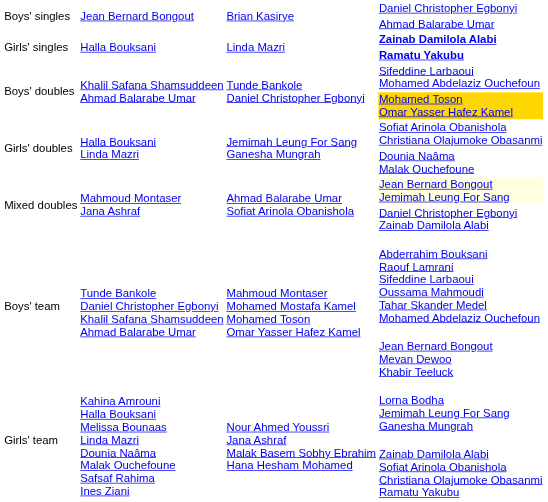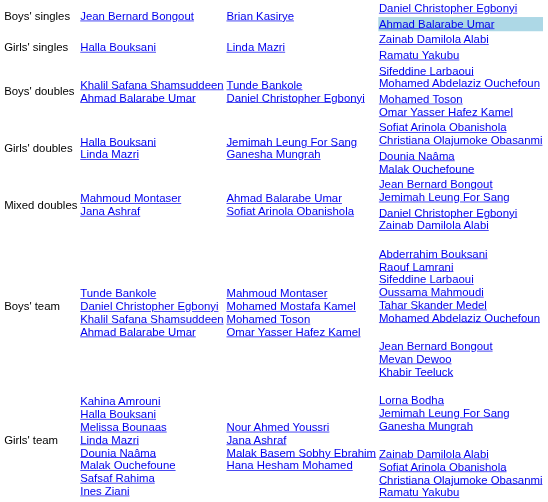(437, 24) no background -> (437, 24) lightblue background
(438, 39) bold -> (434, 39) normal
(421, 55) bold -> (419, 55) normal
(446, 105) gold background -> (446, 105) no background
(444, 191) lightyellow background -> (444, 191) no background
